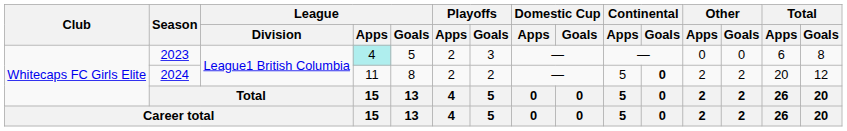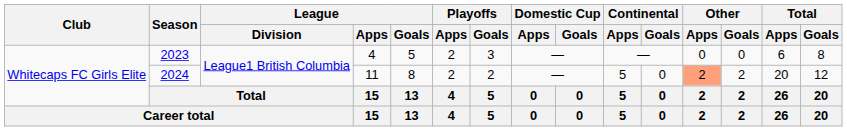(372, 55) paleturquoise background -> (372, 55) no background
(662, 75) bold -> (662, 75) normal
(702, 75) no background -> (702, 75) lightsalmon background
